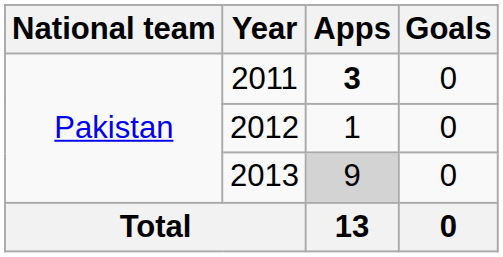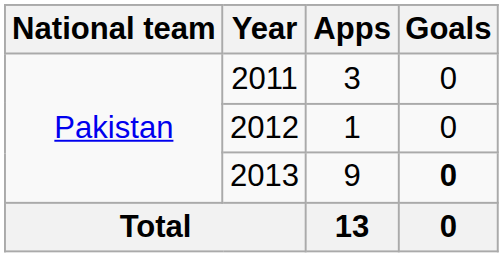(352, 78) bold -> (352, 78) normal
(352, 176) lightgrey background -> (352, 176) no background
(448, 176) normal -> (448, 176) bold
